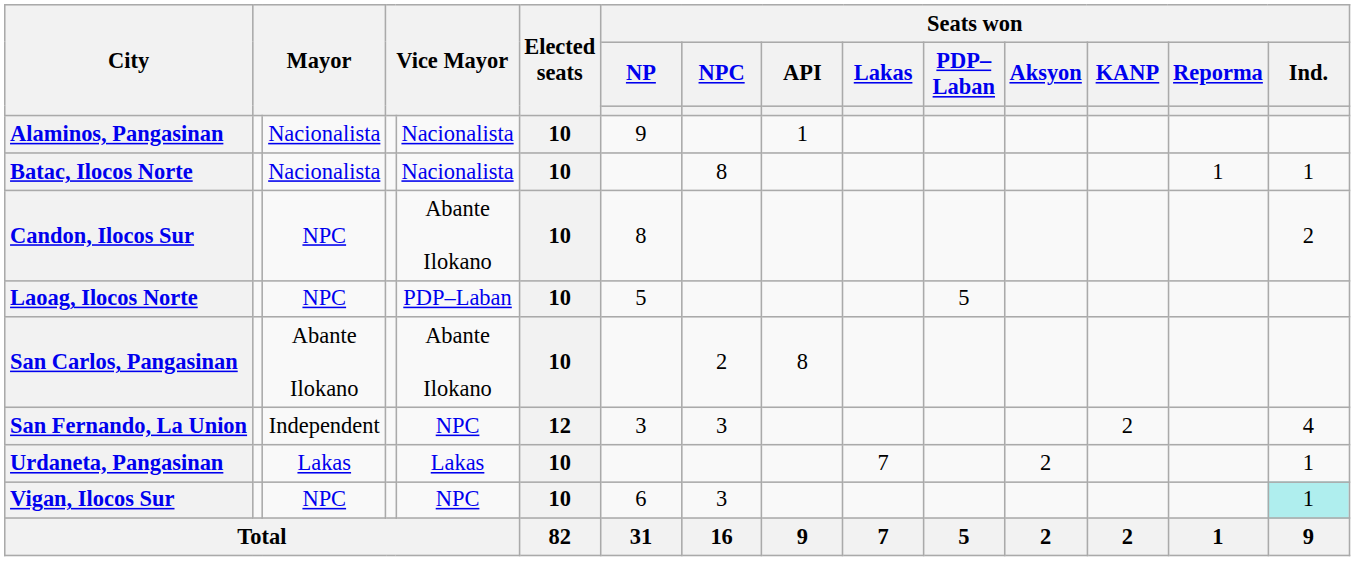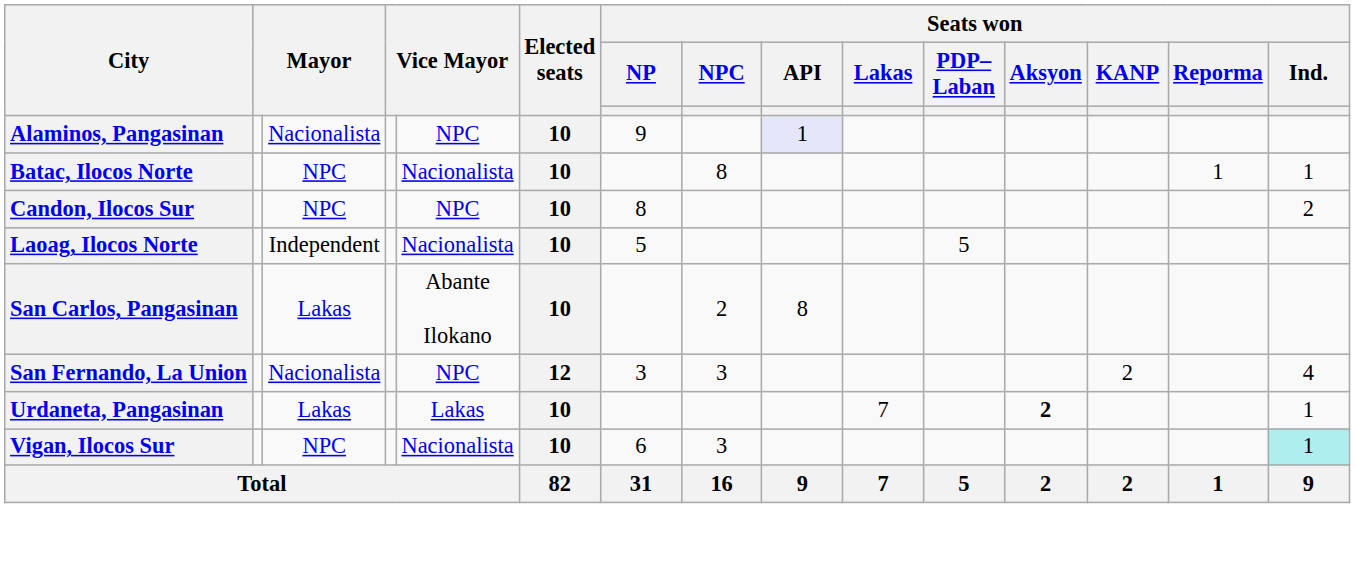(458, 134) Nacionalista -> (458, 134) NPC
(802, 134) no background -> (802, 134) lavender background
(324, 171) Nacionalista -> (324, 171) NPC
(458, 235) Abante Ilokano -> (458, 208) NPC
(324, 298) NPC -> (324, 245) Independent
(458, 298) PDP–Laban -> (458, 245) Nacionalista
(324, 362) Abante Ilokano -> (324, 309) Lakas
(324, 425) Independent -> (324, 372) Nacionalista
(1046, 462) normal -> (1046, 409) bold
(458, 499) NPC -> (458, 446) Nacionalista
